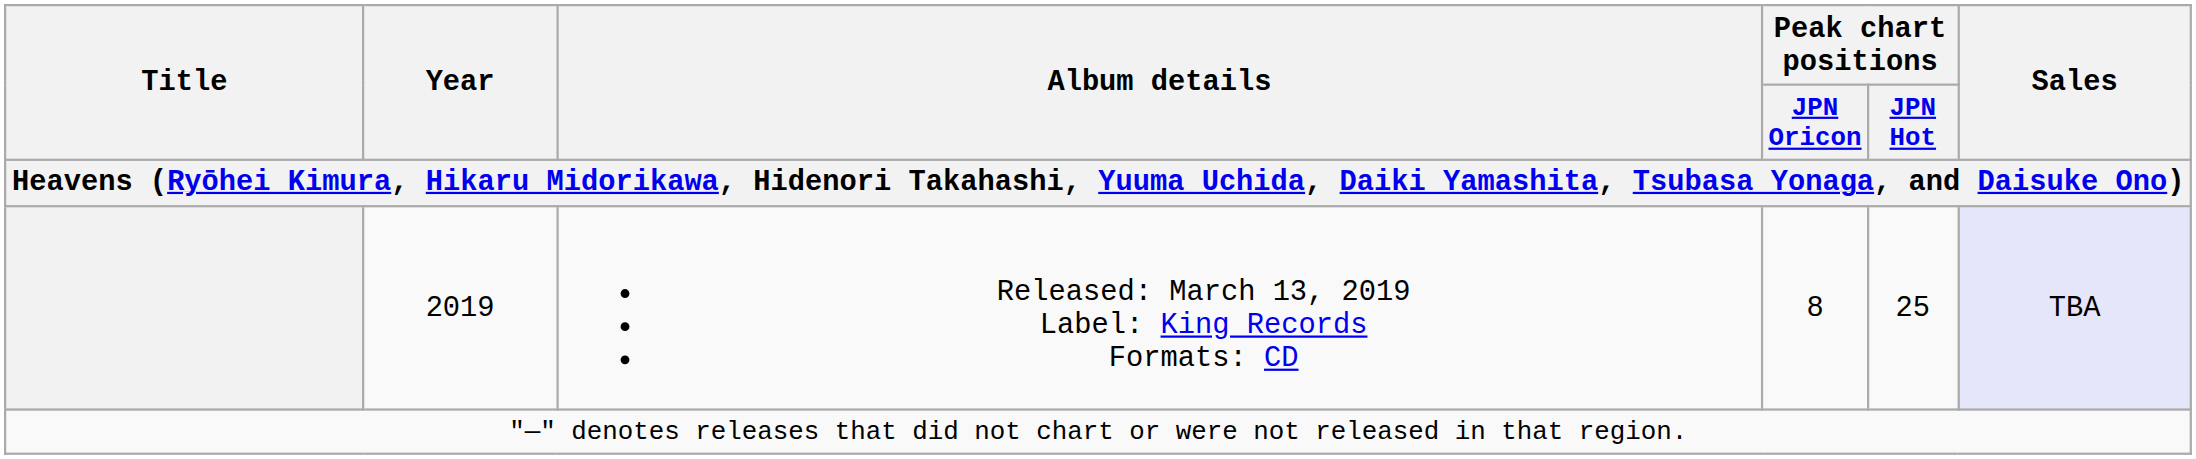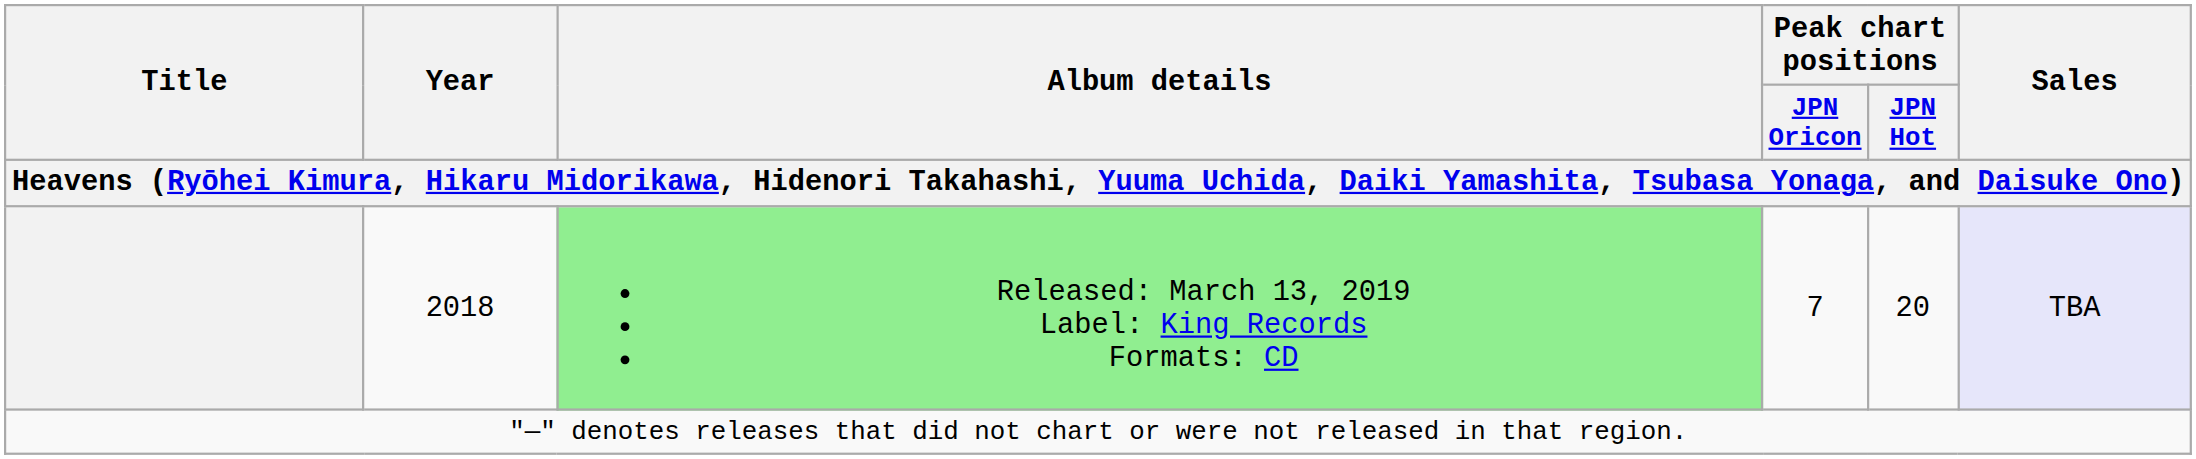(460, 308) 2019 -> (460, 308) 2018
(1159, 325) no background -> (1159, 325) lightgreen background
(1815, 308) 8 -> (1815, 308) 7
(1913, 308) 25 -> (1913, 308) 20
